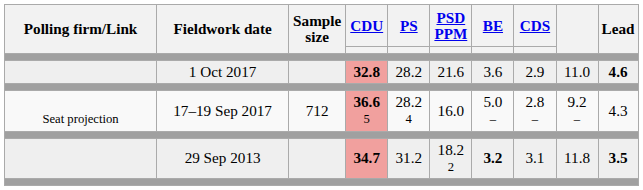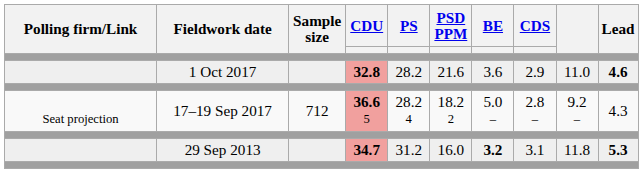(451, 110) 16.0 -> (451, 110) 18.2 2
(451, 157) 18.2 2 -> (451, 149) 16.0
(618, 158) 3.5 -> (618, 149) 5.3
